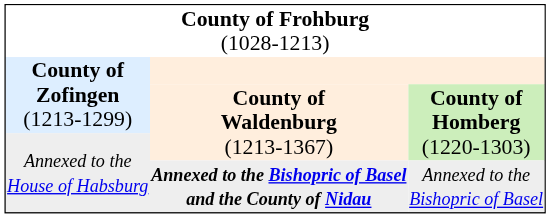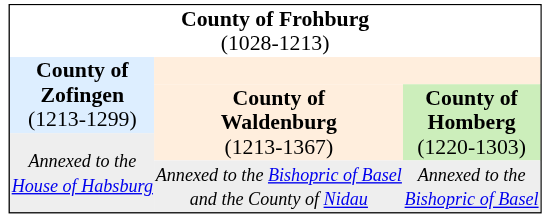(279, 186) bold -> (279, 187) normal
